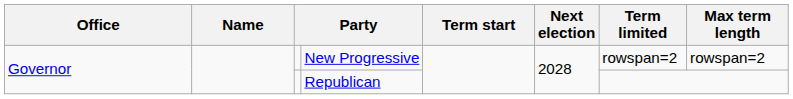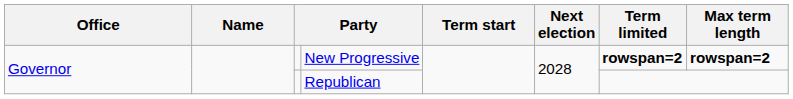(640, 57) normal -> (642, 57) bold
(727, 57) normal -> (730, 57) bold
